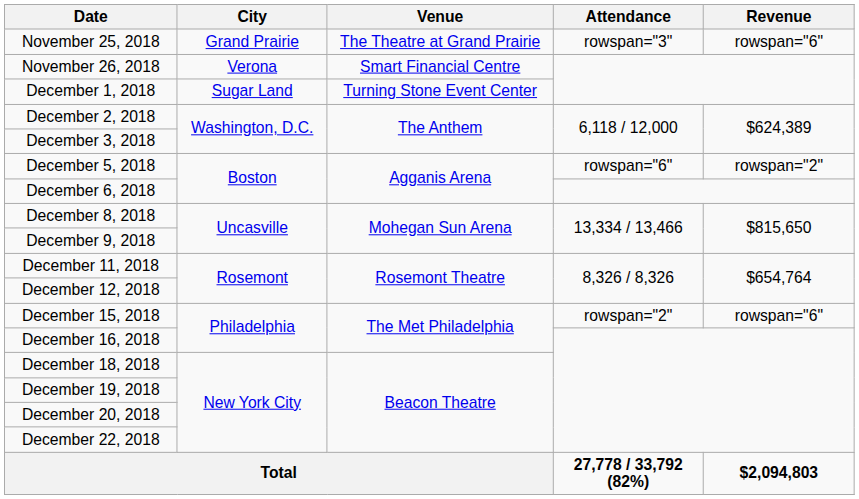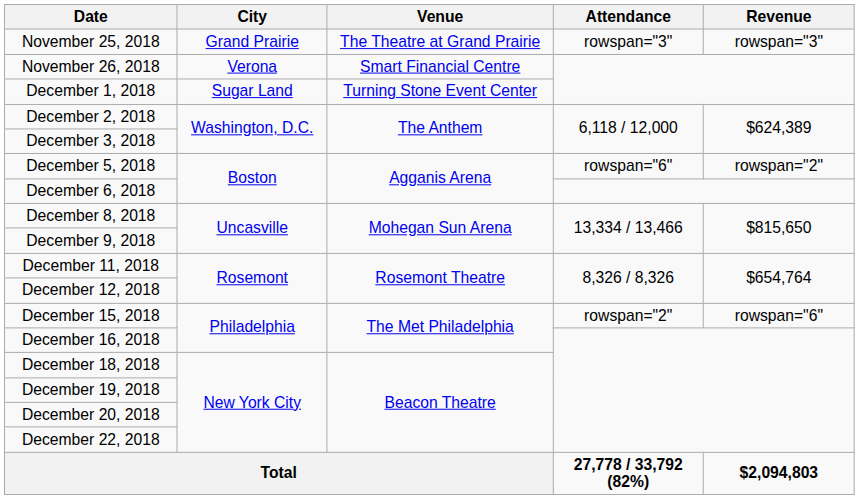(779, 41) rowspan="6" -> (779, 41) rowspan="3"
